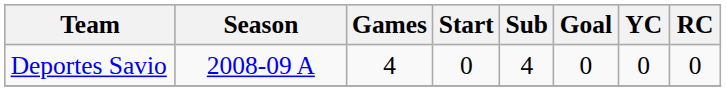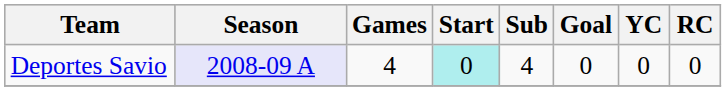(261, 65) no background -> (261, 65) lavender background
(466, 65) no background -> (466, 65) paleturquoise background
